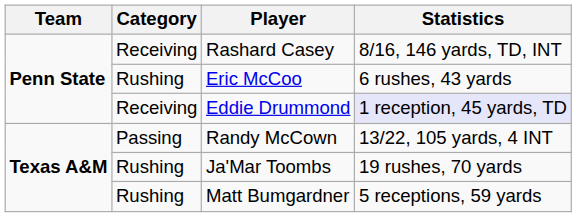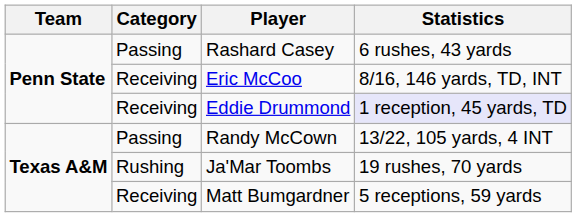(157, 49) Receiving -> (149, 49) Passing
(460, 49) 8/16, 146 yards, TD, INT -> (435, 49) 6 rushes, 43 yards
(150, 78) Rushing -> (157, 78) Receiving
(435, 78) 6 rushes, 43 yards -> (460, 78) 8/16, 146 yards, TD, INT
(150, 196) Rushing -> (157, 196) Receiving
